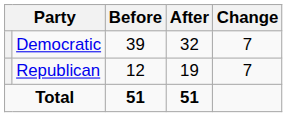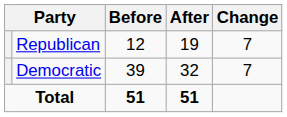rows swapped: (59, 44) <-> (58, 71)
